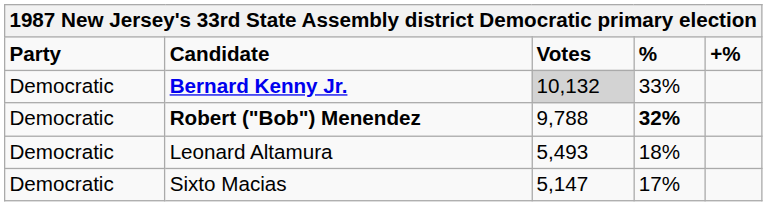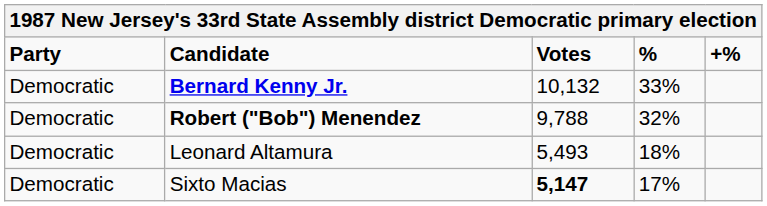(568, 86) lightgrey background -> (568, 86) no background
(659, 119) bold -> (659, 119) normal
(562, 184) normal -> (562, 184) bold
